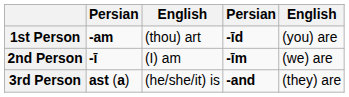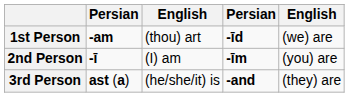(310, 37) (you) are -> (308, 37) (we) are
(308, 59) (we) are -> (310, 59) (you) are
